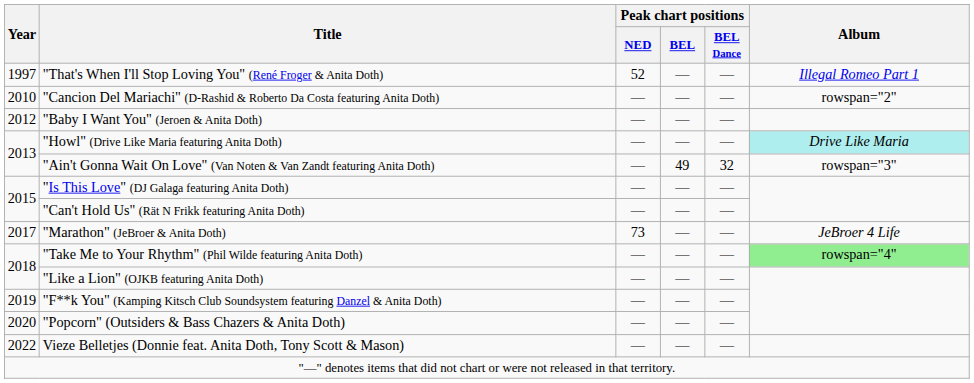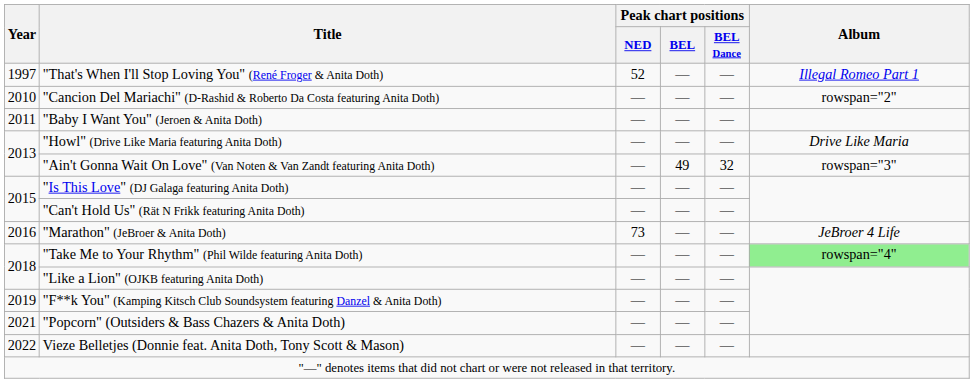(22, 119) 2012 -> (22, 119) 2011
(859, 142) paleturquoise background -> (859, 142) no background
(22, 232) 2017 -> (22, 232) 2016
(22, 323) 2020 -> (22, 323) 2021
